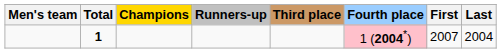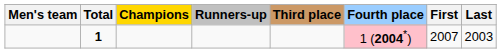(479, 37) 2004 -> (479, 37) 2003
